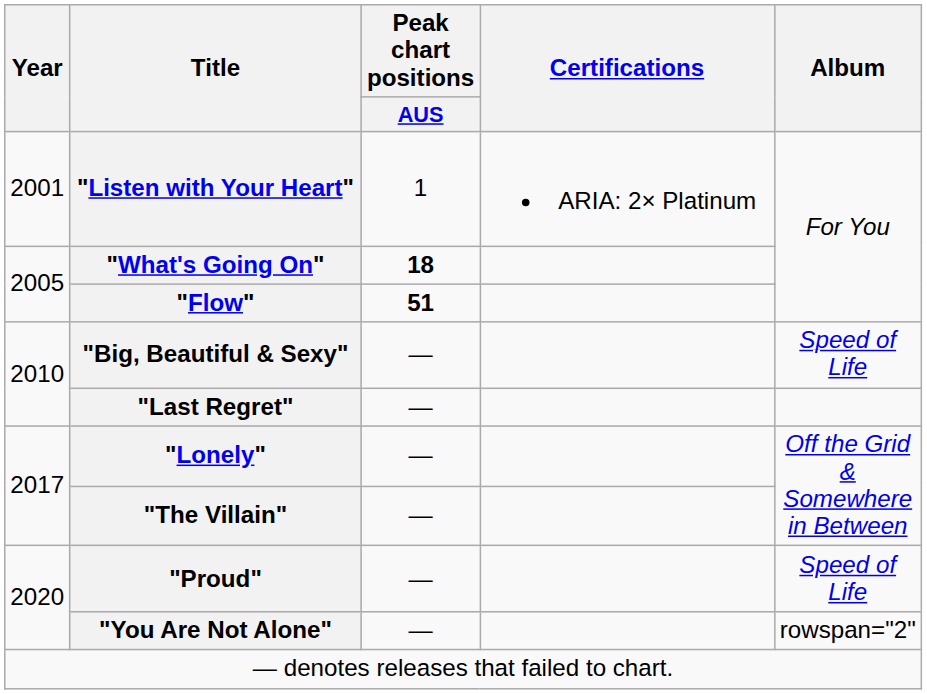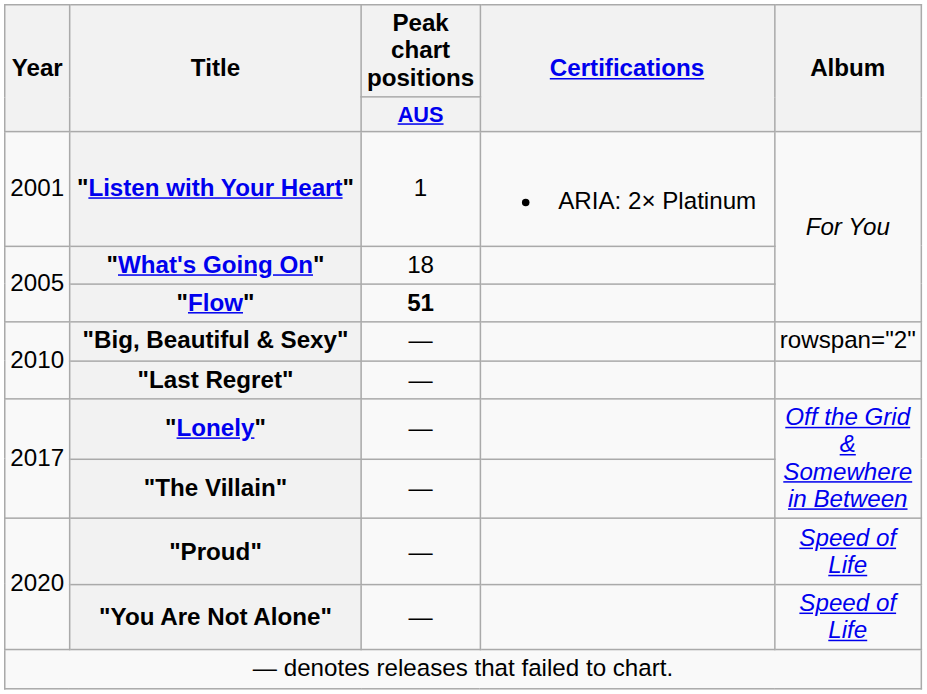(421, 264) bold -> (421, 264) normal
(848, 354) Speed of Life -> (848, 341) rowspan="2"
(848, 630) rowspan="2" -> (848, 616) Speed of Life
